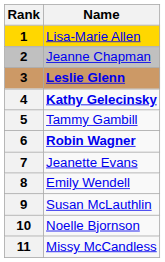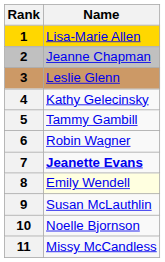(86, 78) bold -> (83, 78) normal
(101, 99) bold -> (97, 99) normal
(91, 141) bold -> (88, 141) normal
(92, 162) normal -> (94, 162) bold
(88, 183) no background -> (88, 183) lightyellow background
